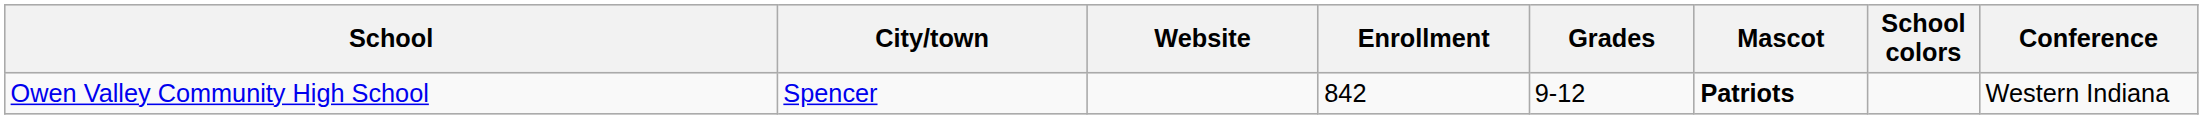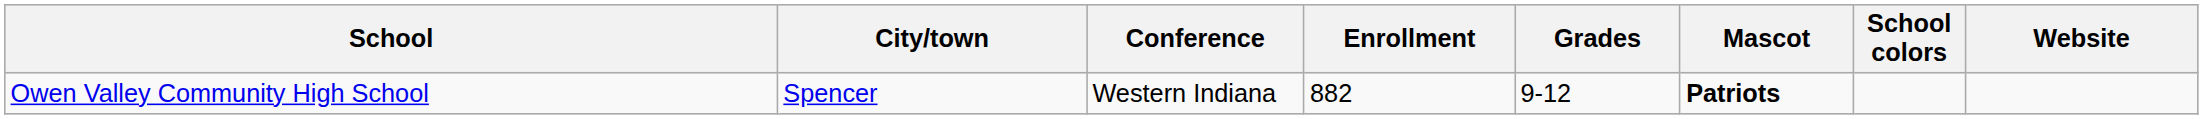columns swapped: (1203, 38) <-> (2089, 38)
(1345, 93) 842 -> (1331, 93) 882
